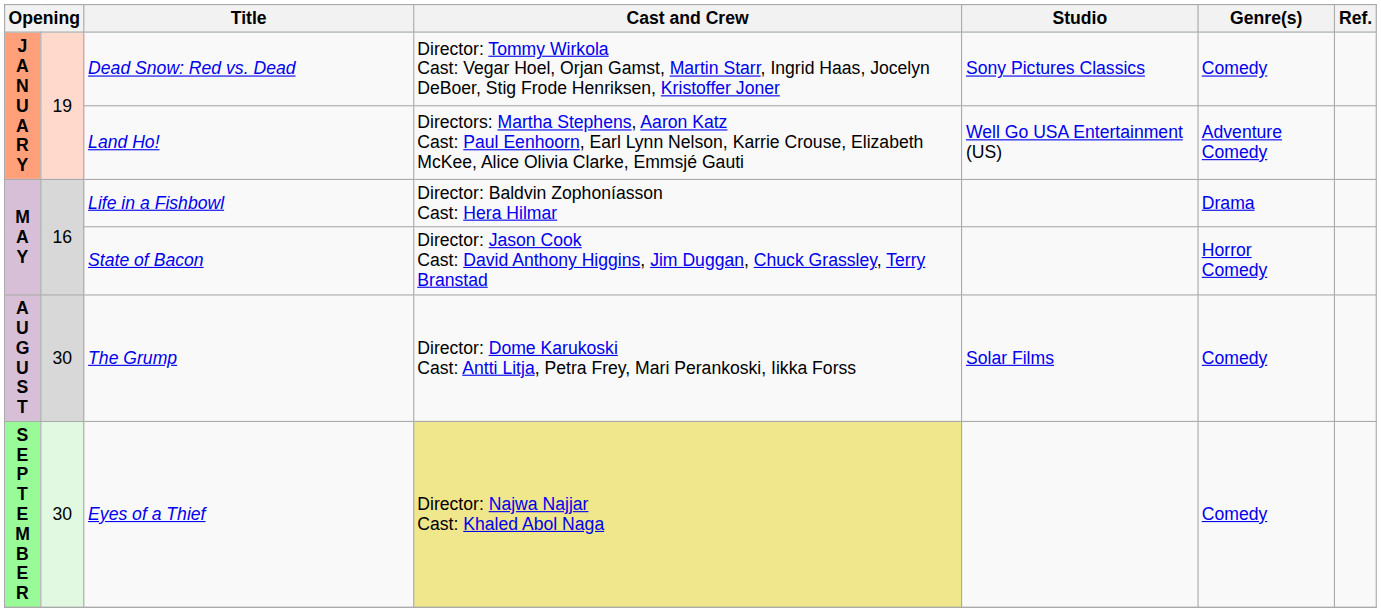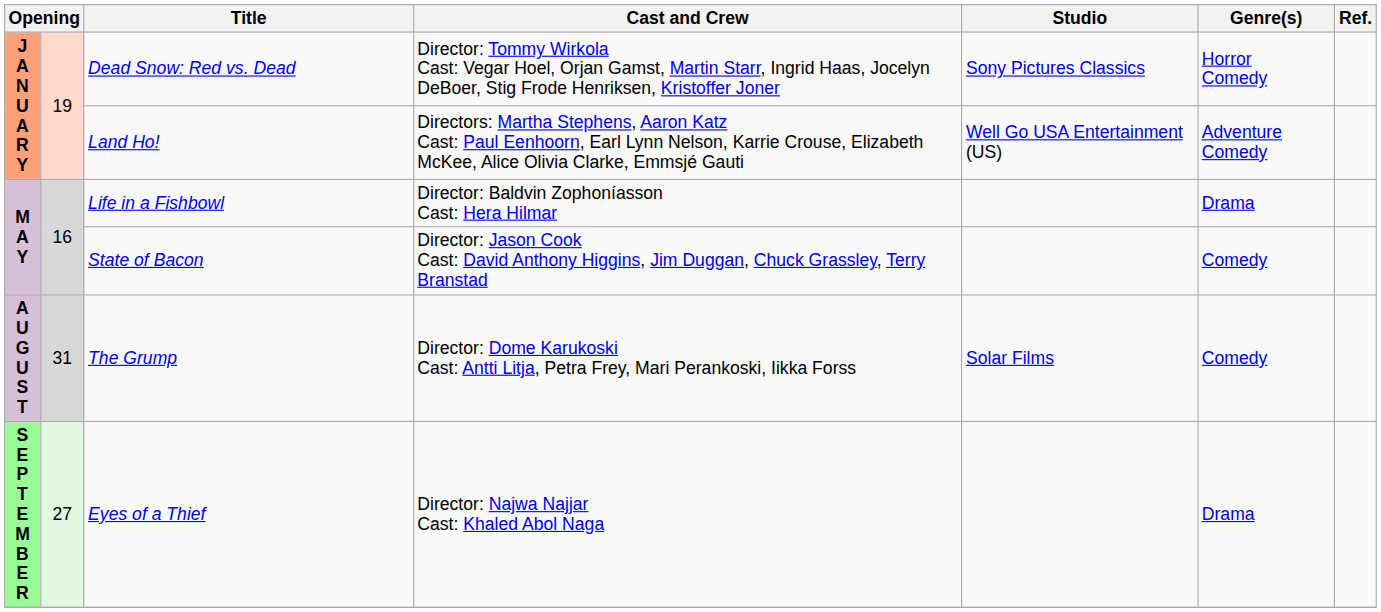(1235, 69) Comedy -> (1235, 69) Horror Comedy
(1235, 260) Horror Comedy -> (1235, 260) Comedy
(62, 357) 30 -> (62, 357) 31
(62, 514) 30 -> (62, 514) 27
(511, 514) khaki background -> (511, 514) no background
(1235, 514) Comedy -> (1228, 514) Drama
